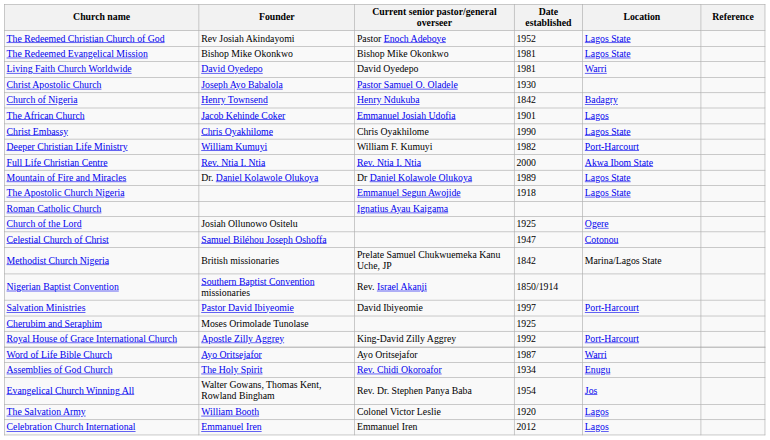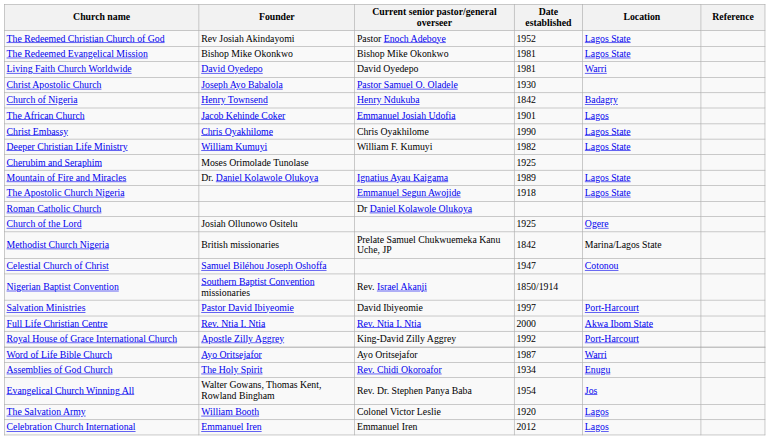(612, 147) Port-Harcourt -> (608, 147) Lagos State
rows swapped: (54, 323) <-> (57, 162)
(415, 178) Dr Daniel Kolawole Olukoya -> (403, 178) Ignatius Ayau Kaigama
(403, 208) Ignatius Ayau Kaigama -> (415, 208) Dr Daniel Kolawole Olukoya
rows swapped: (58, 239) <-> (58, 260)
